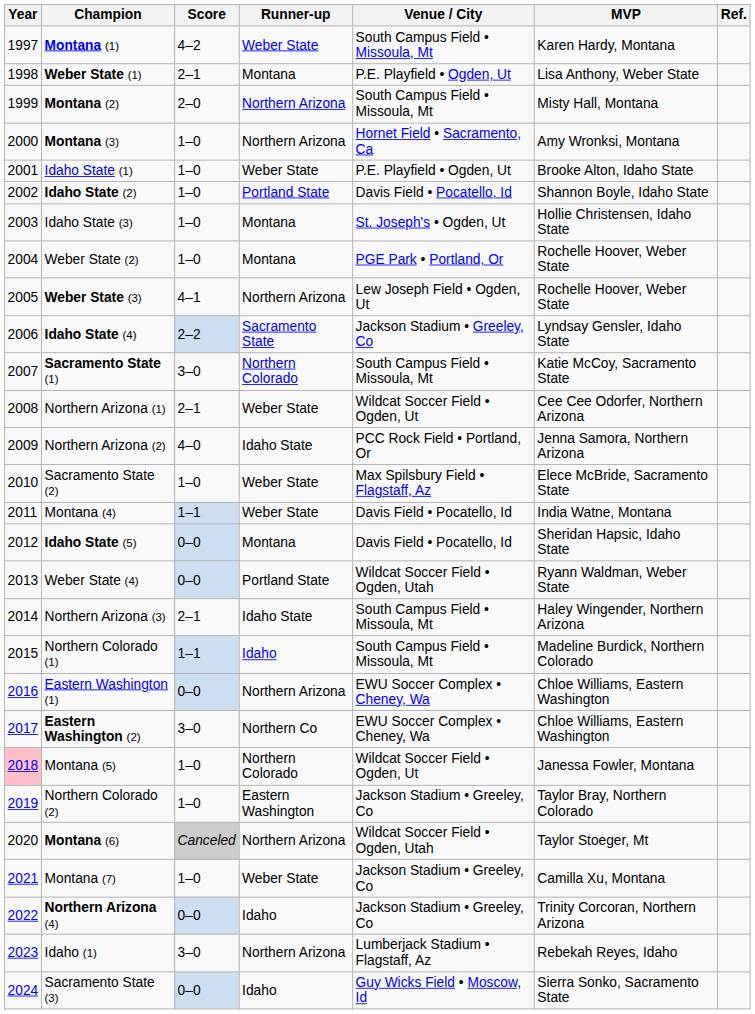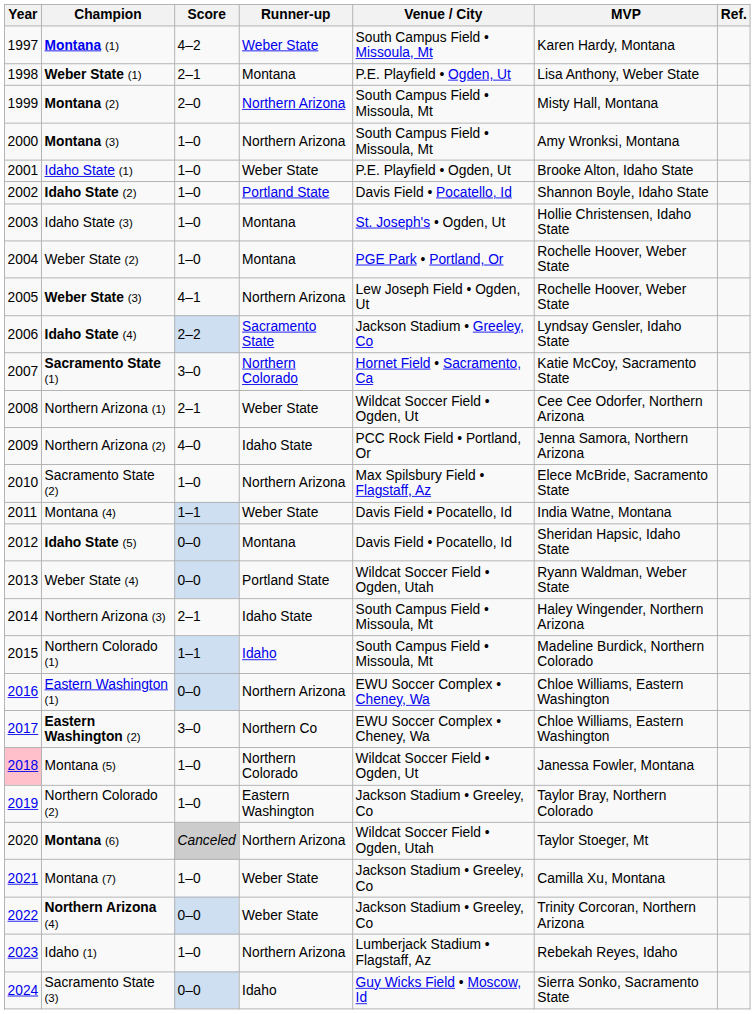(438, 141) Hornet Field • Sacramento, Ca -> (422, 141) South Campus Field • Missoula, Mt
(422, 371) South Campus Field • Missoula, Mt -> (438, 371) Hornet Field • Sacramento, Ca
(280, 483) Weber State -> (294, 483) Northern Arizona
(259, 915) Idaho -> (280, 915) Weber State
(189, 952) 3–0 -> (189, 952) 1–0
